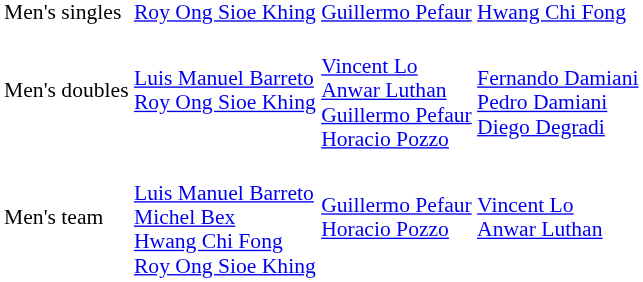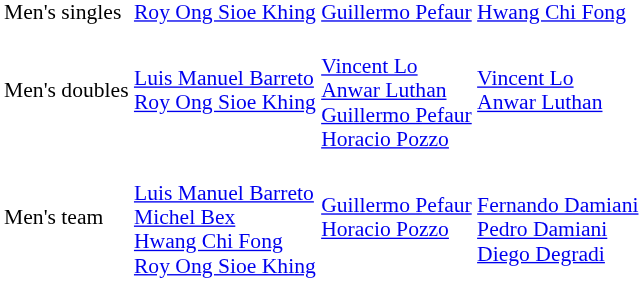(558, 102) Fernando Damiani Pedro Damiani Diego Degradi -> (540, 90) Vincent Lo Anwar Luthan
(540, 217) Vincent Lo Anwar Luthan -> (558, 229) Fernando Damiani Pedro Damiani Diego Degradi
